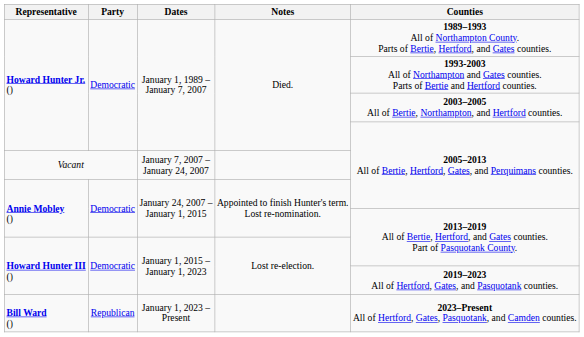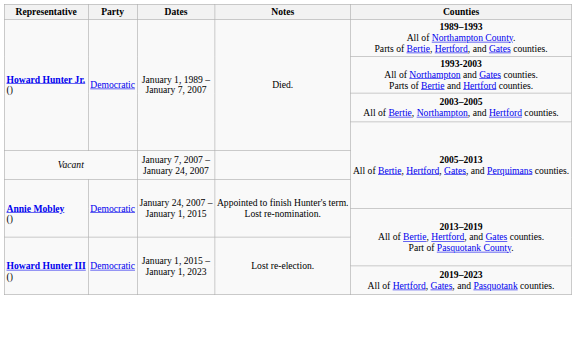- row: (27, 318)
